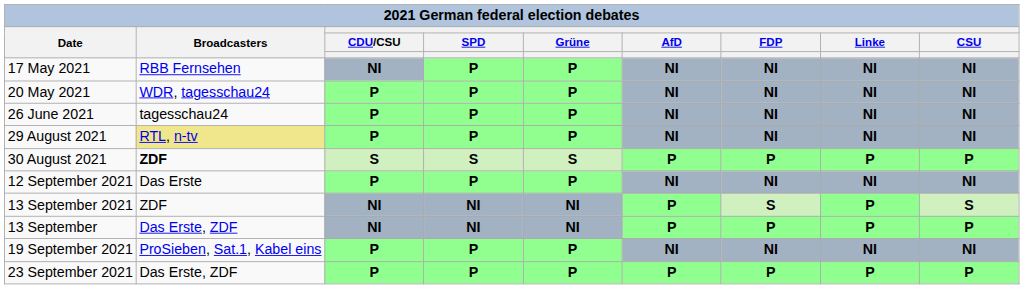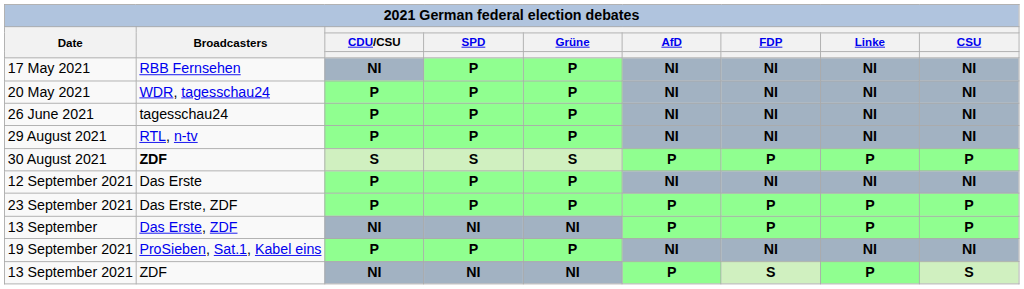(169, 137) khaki background -> (169, 137) no background
rows swapped: (70, 204) <-> (70, 272)
